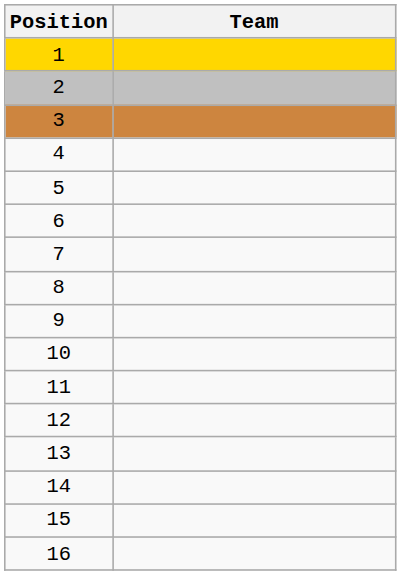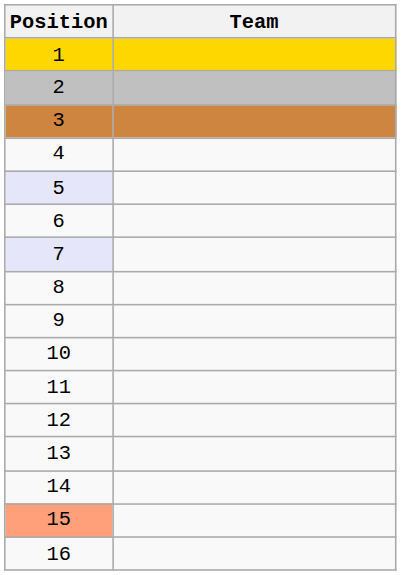(59, 188) no background -> (59, 188) lavender background
(59, 254) no background -> (59, 254) lavender background
(59, 520) no background -> (59, 520) lightsalmon background
